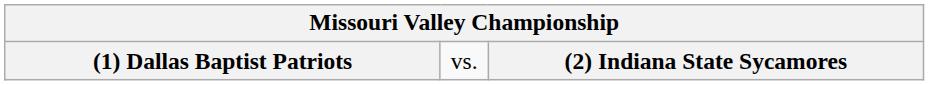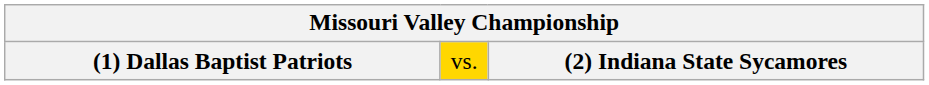(464, 60) no background -> (464, 60) gold background
